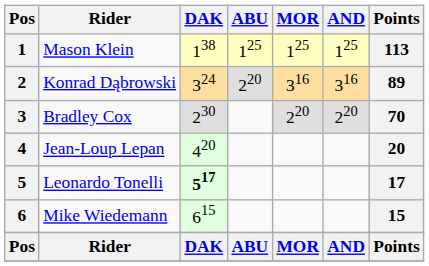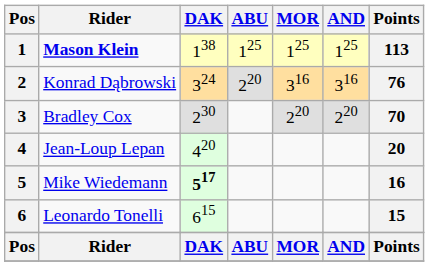(88, 50) normal -> (91, 50) bold
(396, 83) 89 -> (396, 83) 76
(103, 182) Leonardo Tonelli -> (105, 182) Mike Wiedemann
(396, 182) 17 -> (396, 182) 16
(105, 215) Mike Wiedemann -> (103, 215) Leonardo Tonelli
